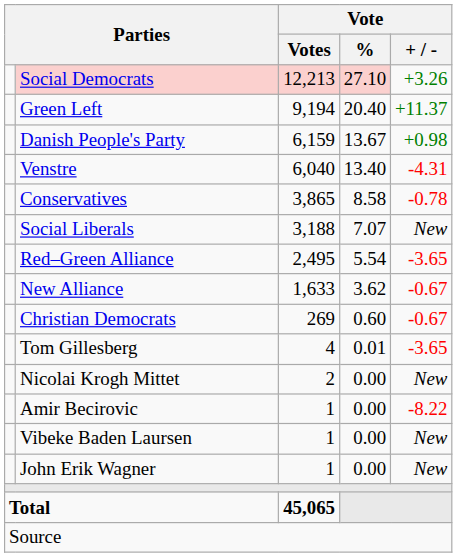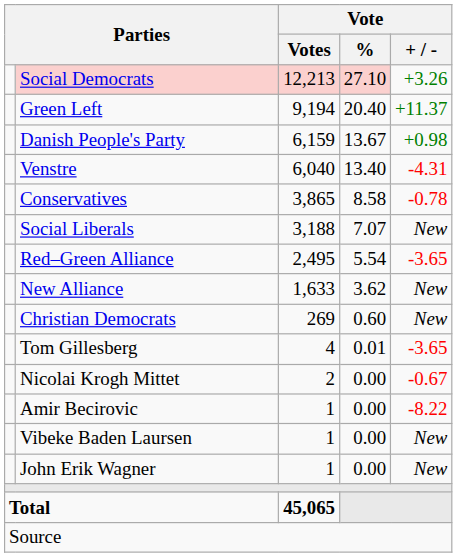(428, 288) -0.67 -> (431, 288) New
(428, 318) -0.67 -> (431, 318) New
(431, 378) New -> (428, 378) -0.67
